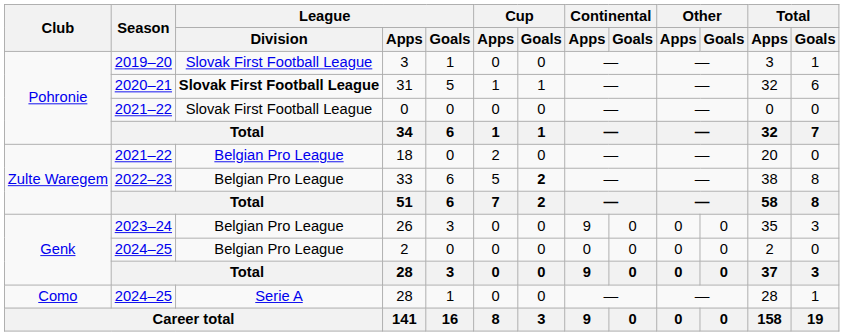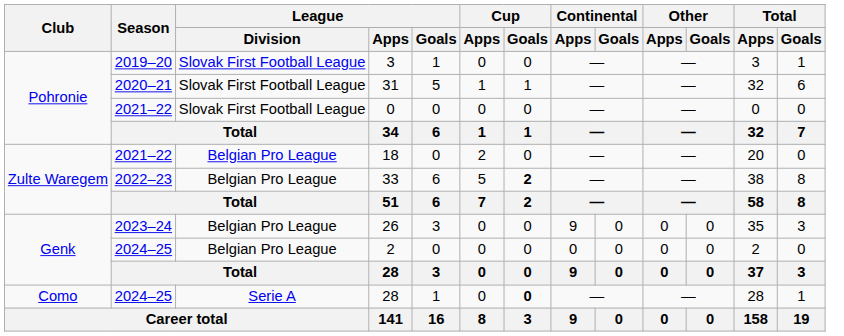(279, 86) bold -> (272, 86) normal
(541, 296) normal -> (527, 296) bold
